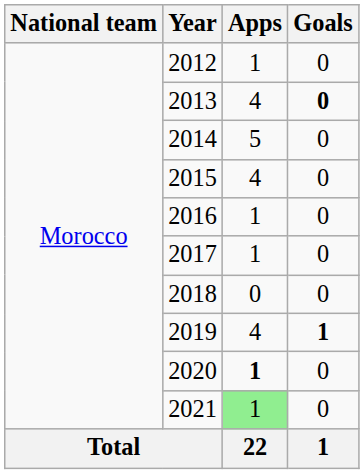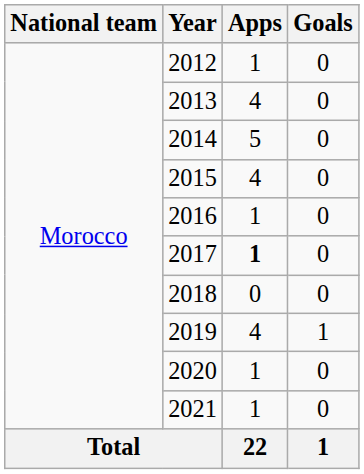(323, 100) bold -> (323, 100) normal
(255, 255) normal -> (255, 255) bold
(323, 332) bold -> (323, 332) normal
(255, 370) bold -> (255, 370) normal
(255, 409) lightgreen background -> (255, 409) no background
